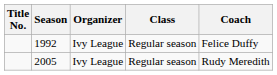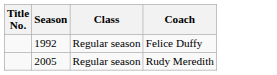- column: (98, 19)
